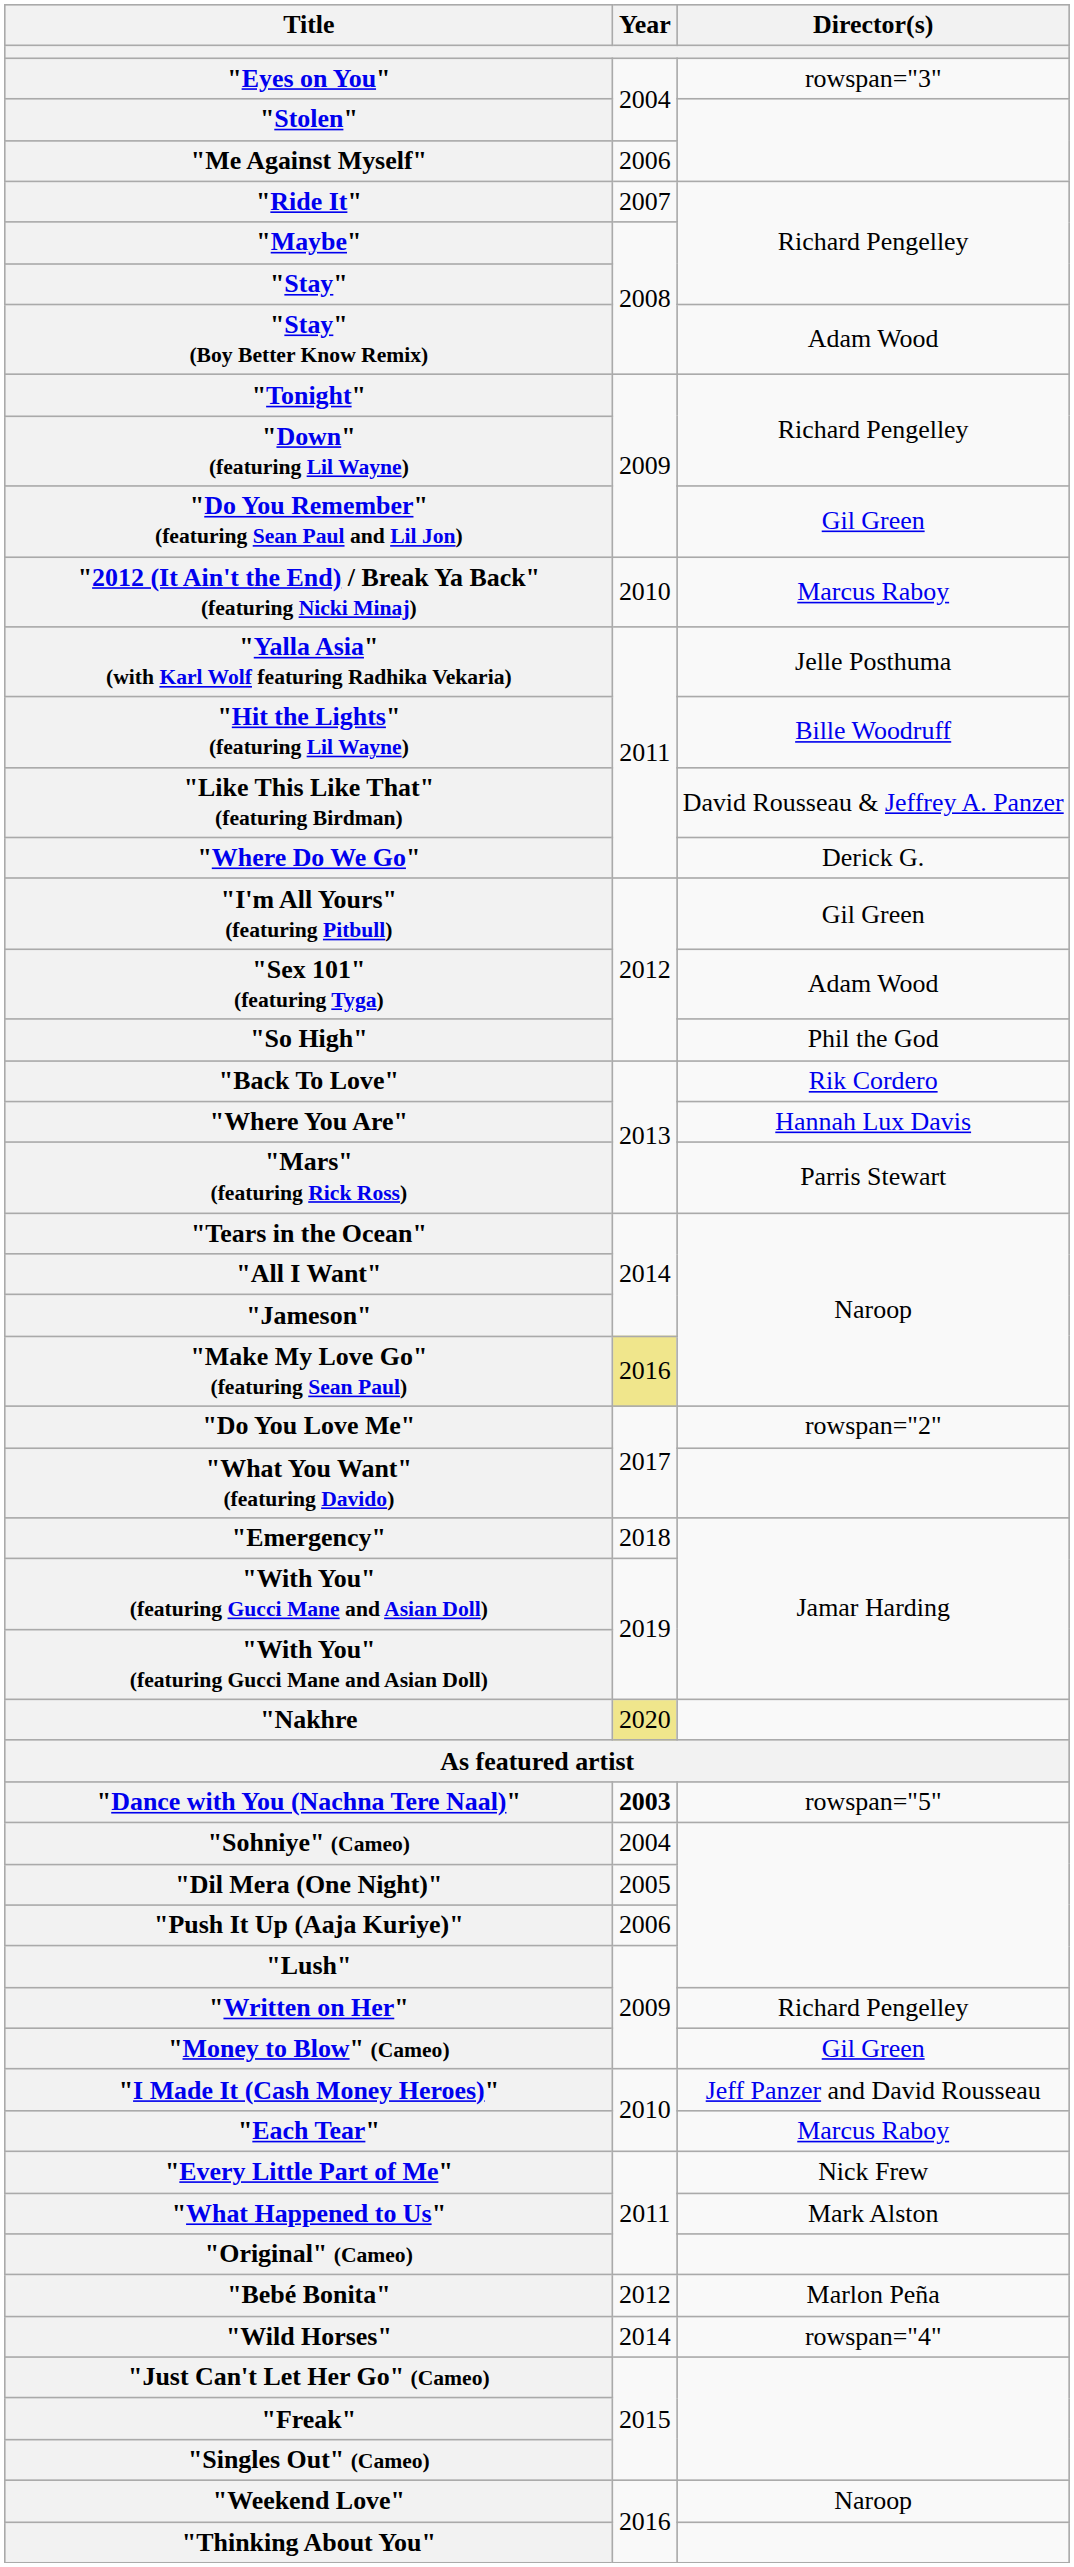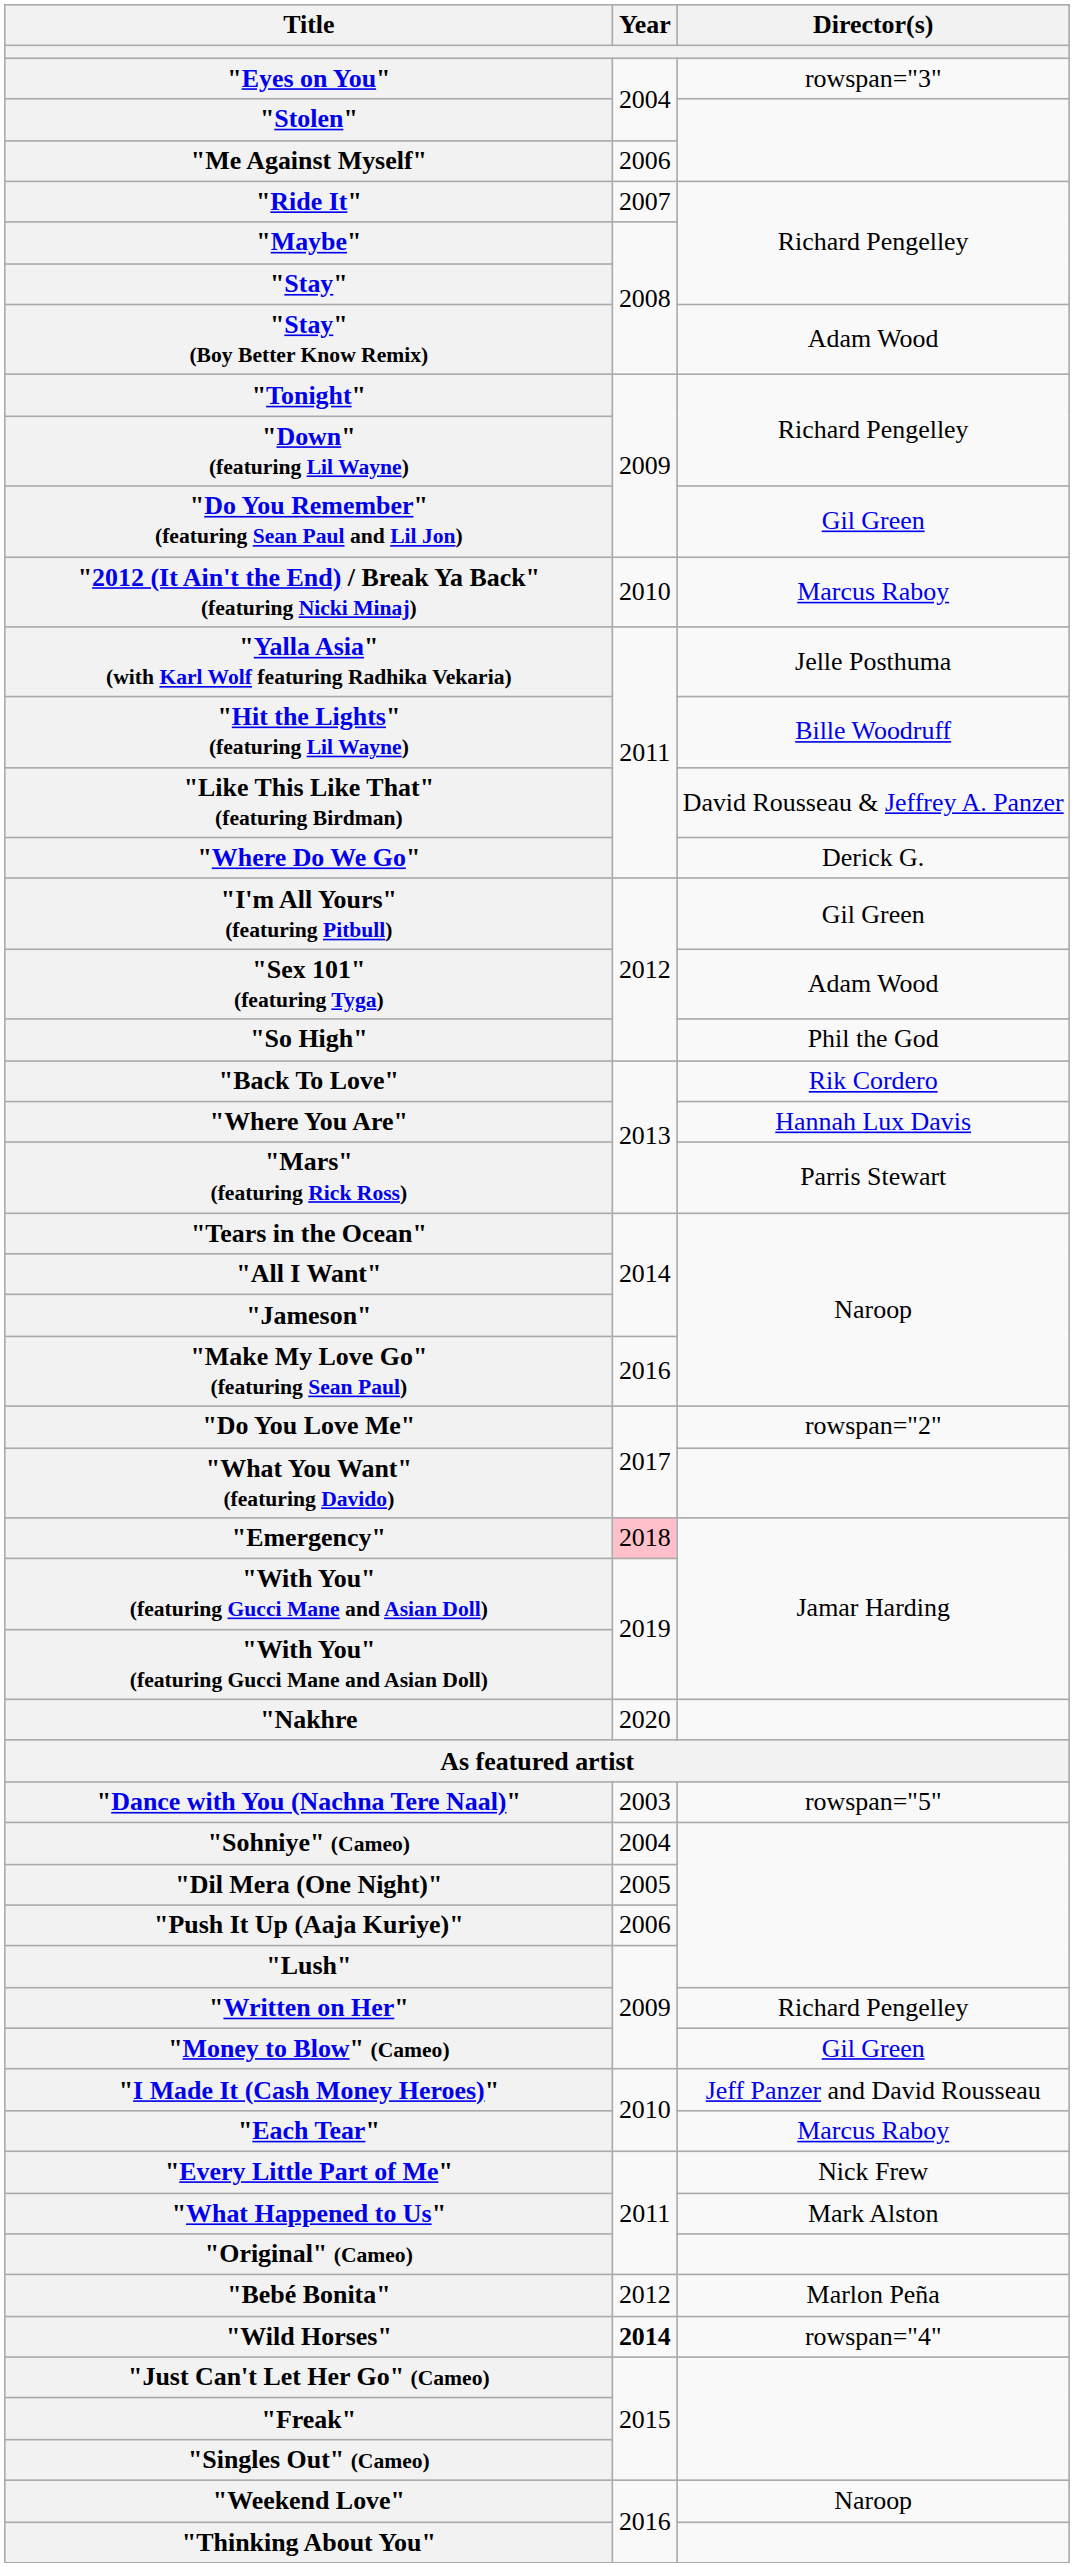(645, 1370) khaki background -> (645, 1370) no background
(645, 1537) no background -> (645, 1537) pink background
(645, 1719) khaki background -> (645, 1719) no background
(645, 1801) bold -> (645, 1801) normal
(645, 2336) normal -> (645, 2336) bold
